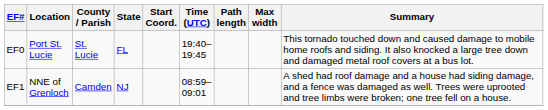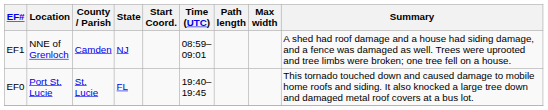rows swapped: (16, 87) <-> (16, 49)
